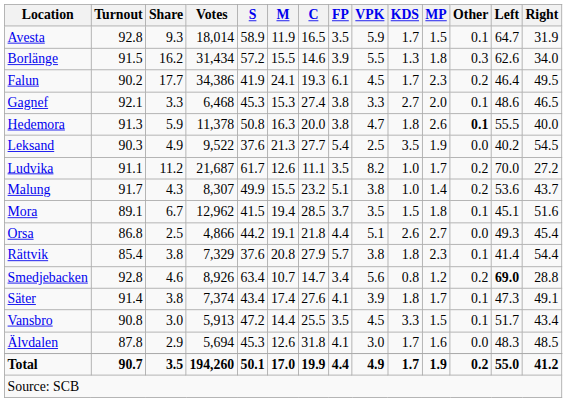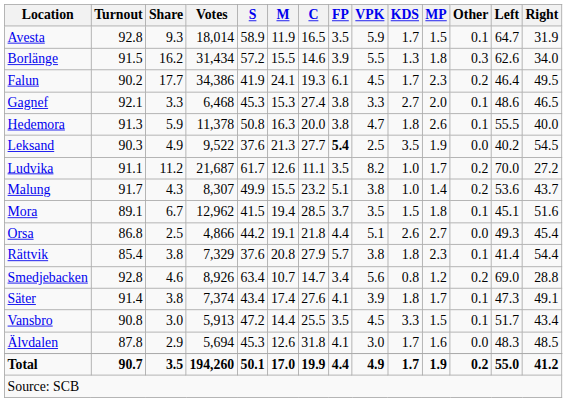(480, 124) bold -> (480, 124) normal
(340, 146) normal -> (340, 146) bold
(507, 277) bold -> (507, 277) normal
